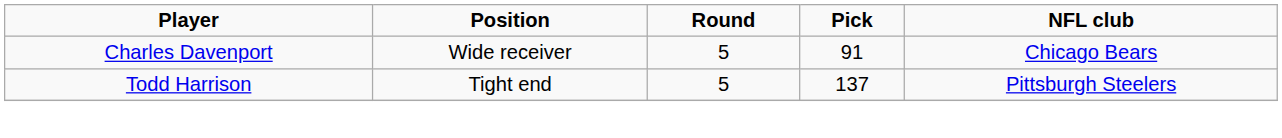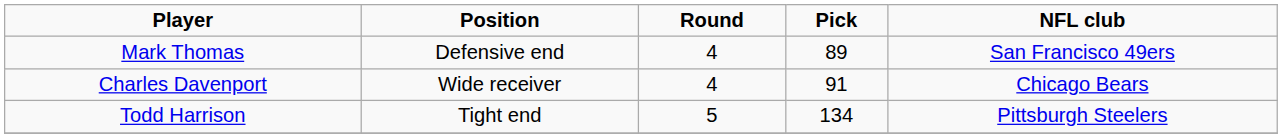+ row: (183, 52)
(724, 52) 5 -> (712, 84) 4
(852, 84) 137 -> (836, 116) 134
